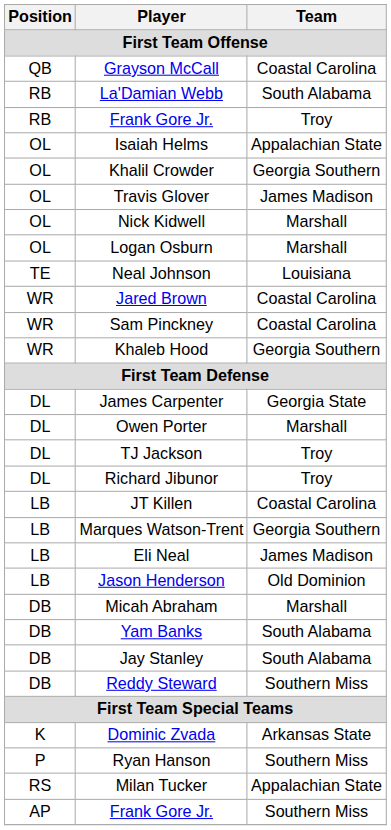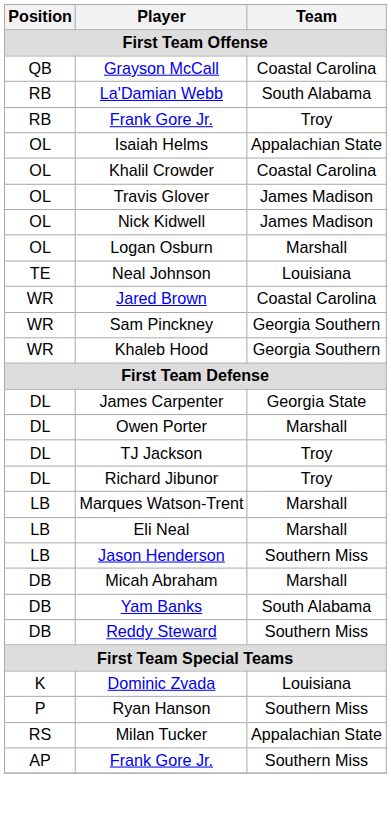(317, 171) Georgia Southern -> (317, 171) Coastal Carolina
(317, 222) Marshall -> (316, 222) James Madison
(317, 324) Coastal Carolina -> (317, 324) Georgia Southern
- row: (40, 504)
(317, 529) Georgia Southern -> (317, 504) Marshall
(316, 555) James Madison -> (317, 529) Marshall
(317, 581) Old Dominion -> (316, 555) Southern Miss
- row: (40, 658)
(317, 734) Arkansas State -> (317, 683) Louisiana
